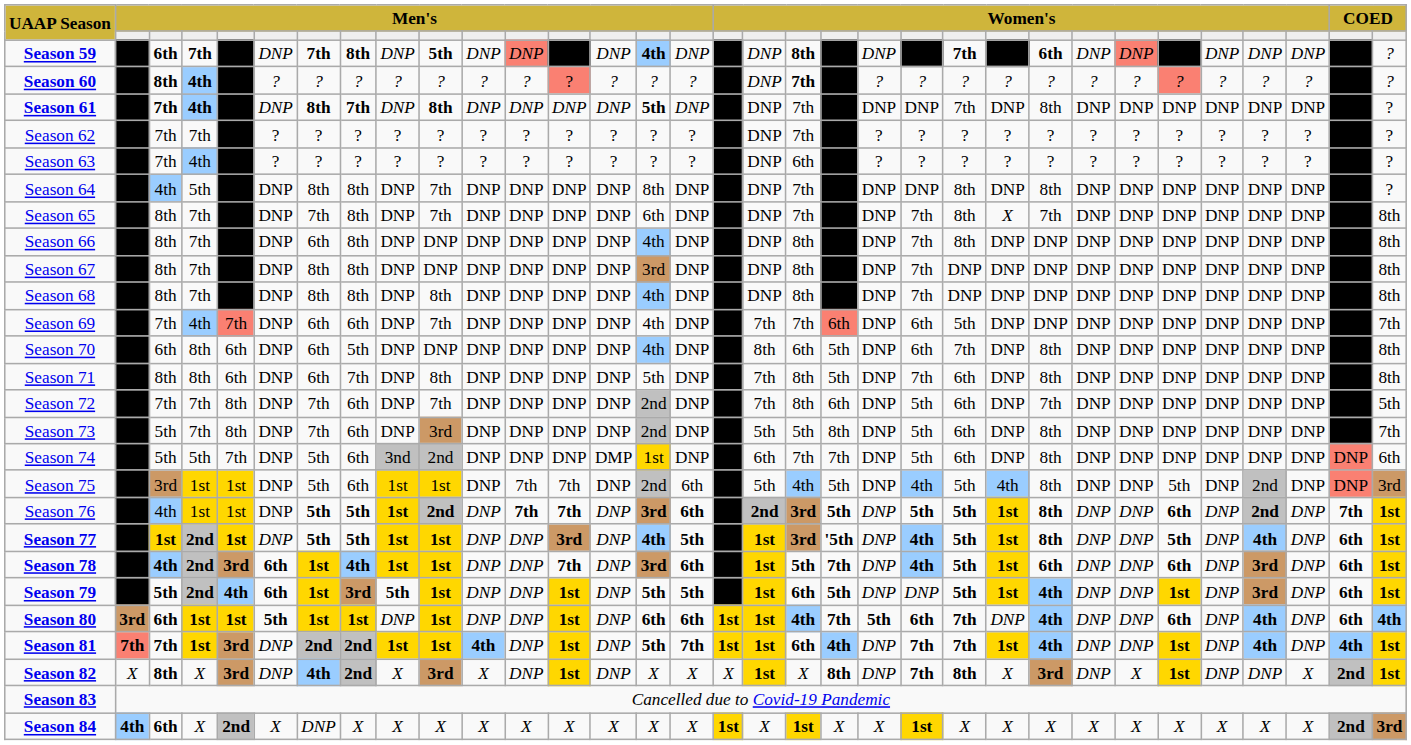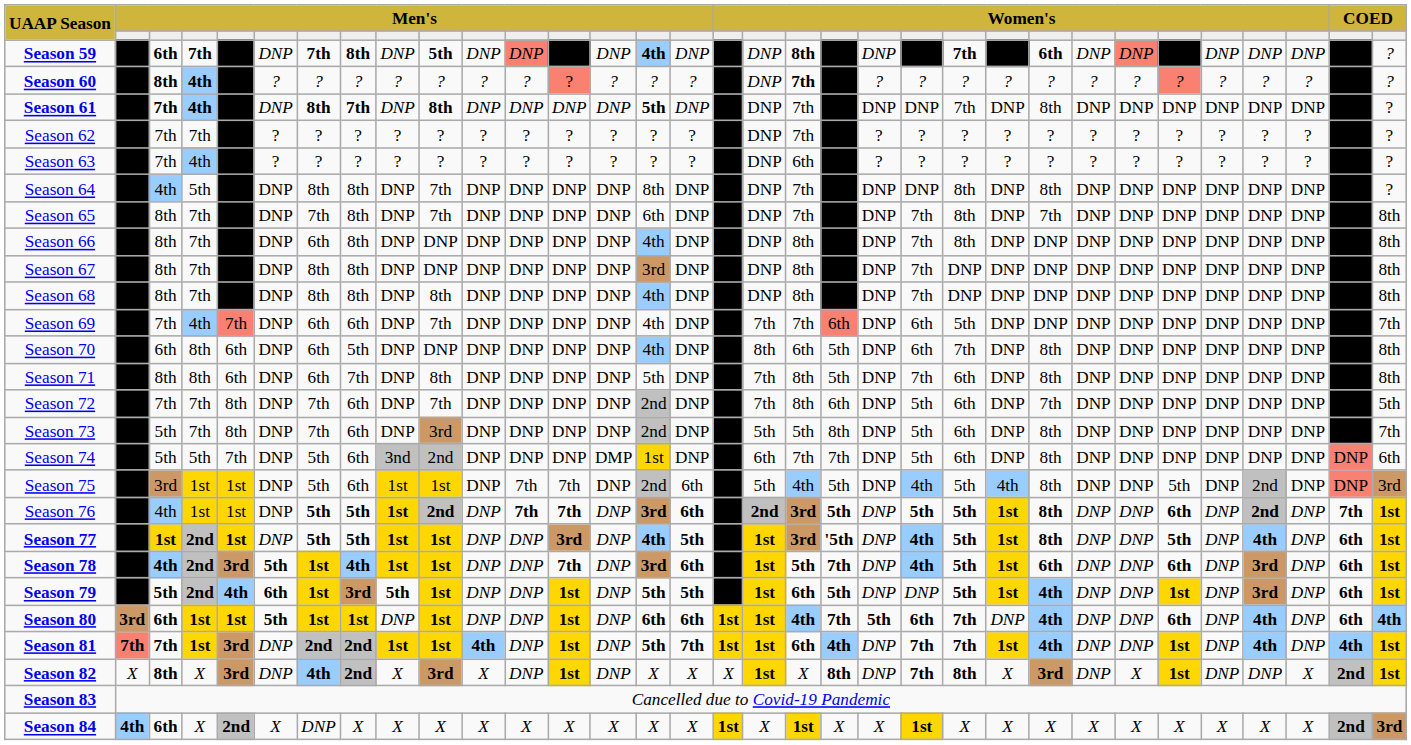(1008, 215) X -> (1008, 215) DNP
(276, 565) 6th -> (276, 565) 5th
